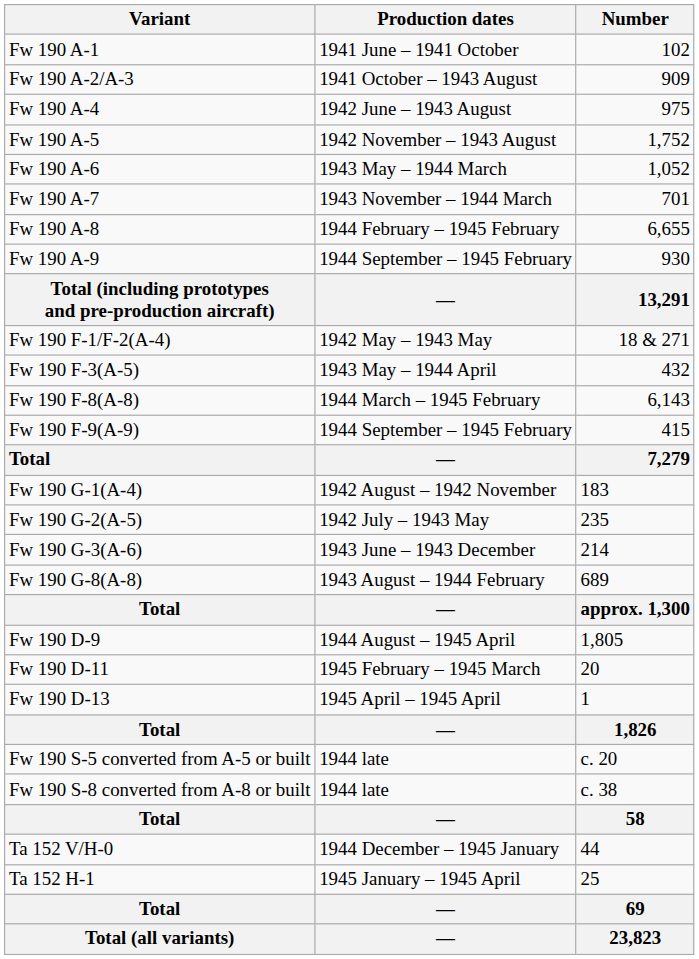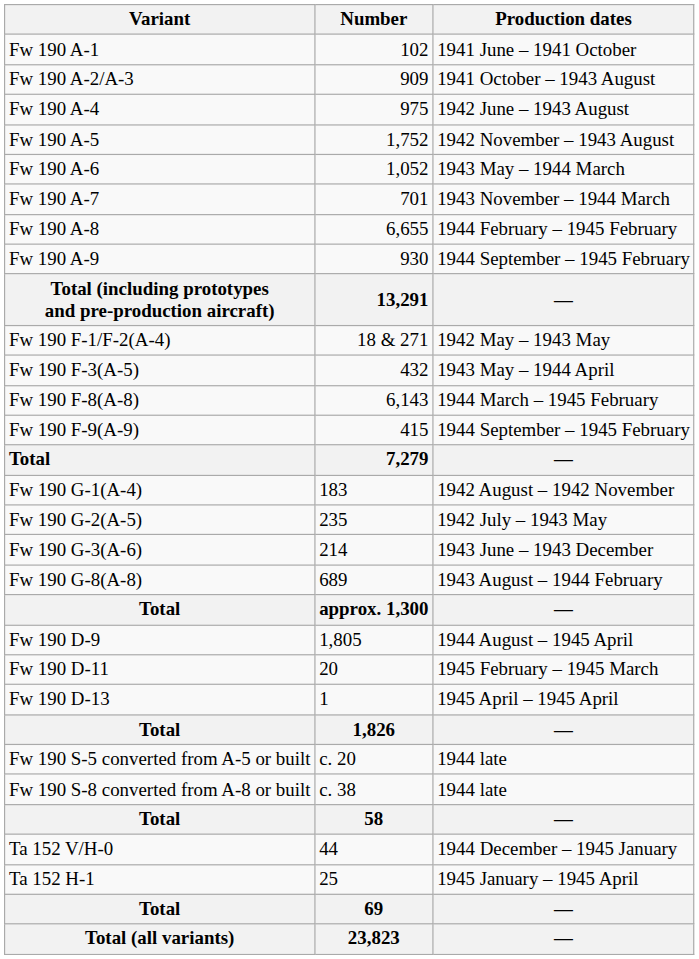columns swapped: (635, 19) <-> (446, 19)
